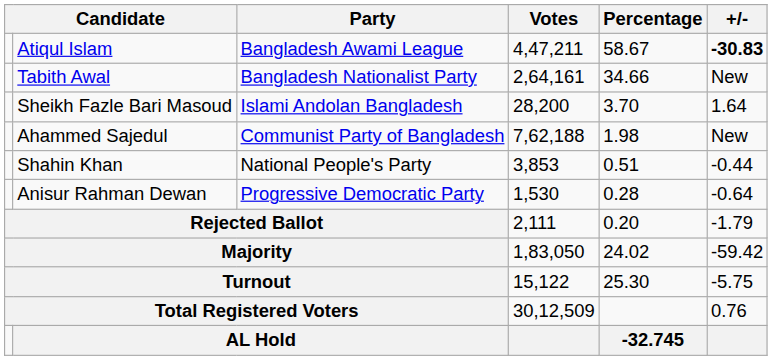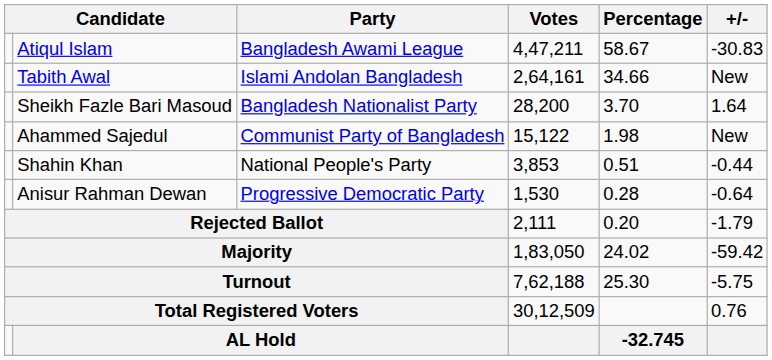(737, 48) bold -> (737, 48) normal
(359, 77) Bangladesh Nationalist Party -> (352, 77) Islami Andolan Bangladesh
(352, 106) Islami Andolan Bangladesh -> (359, 106) Bangladesh Nationalist Party
(549, 135) 7,62,188 -> (541, 135) 15,122
(541, 281) 15,122 -> (549, 281) 7,62,188
